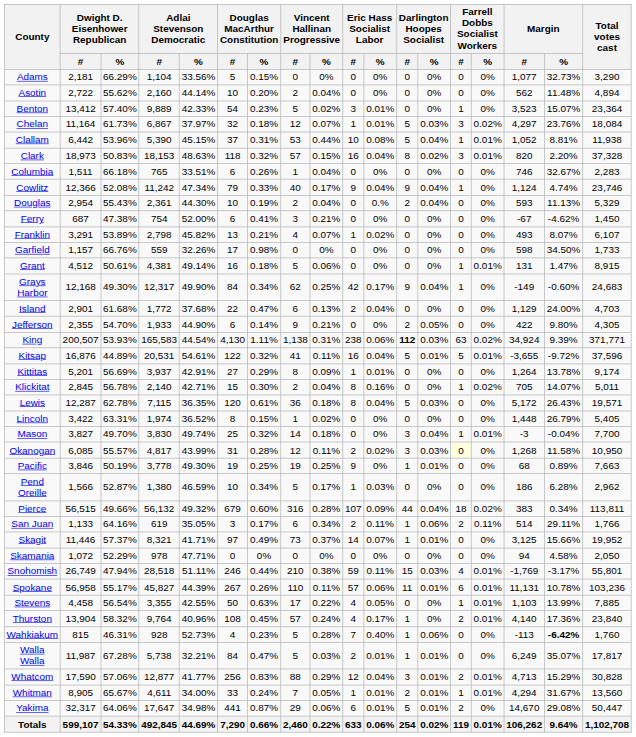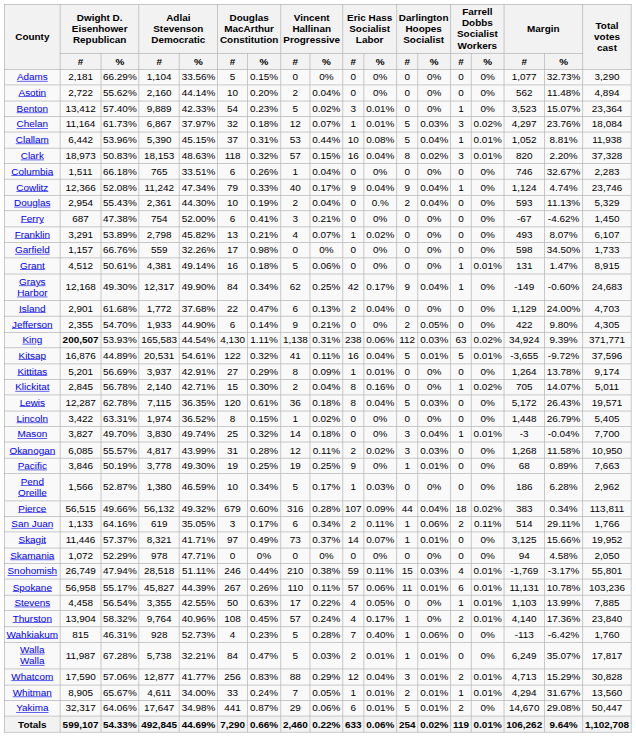(81, 340) normal -> (81, 340) bold
(407, 340) bold -> (407, 340) normal
(461, 450) lightyellow background -> (461, 450) no background
(564, 634) bold -> (564, 634) normal
